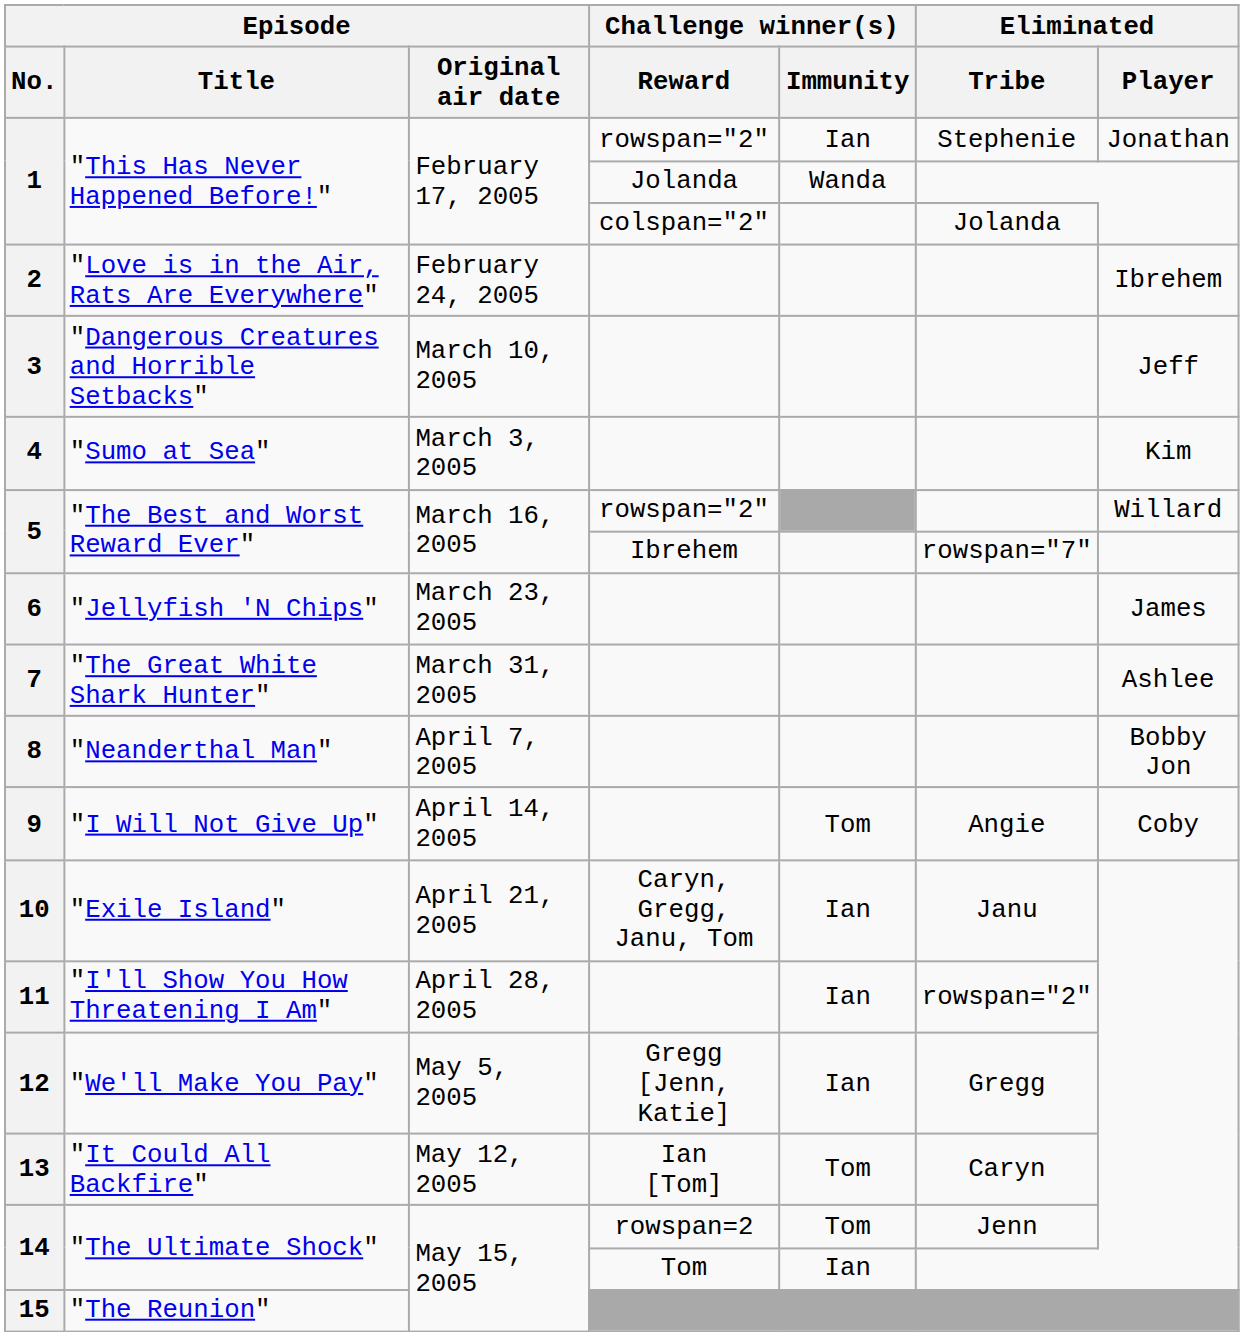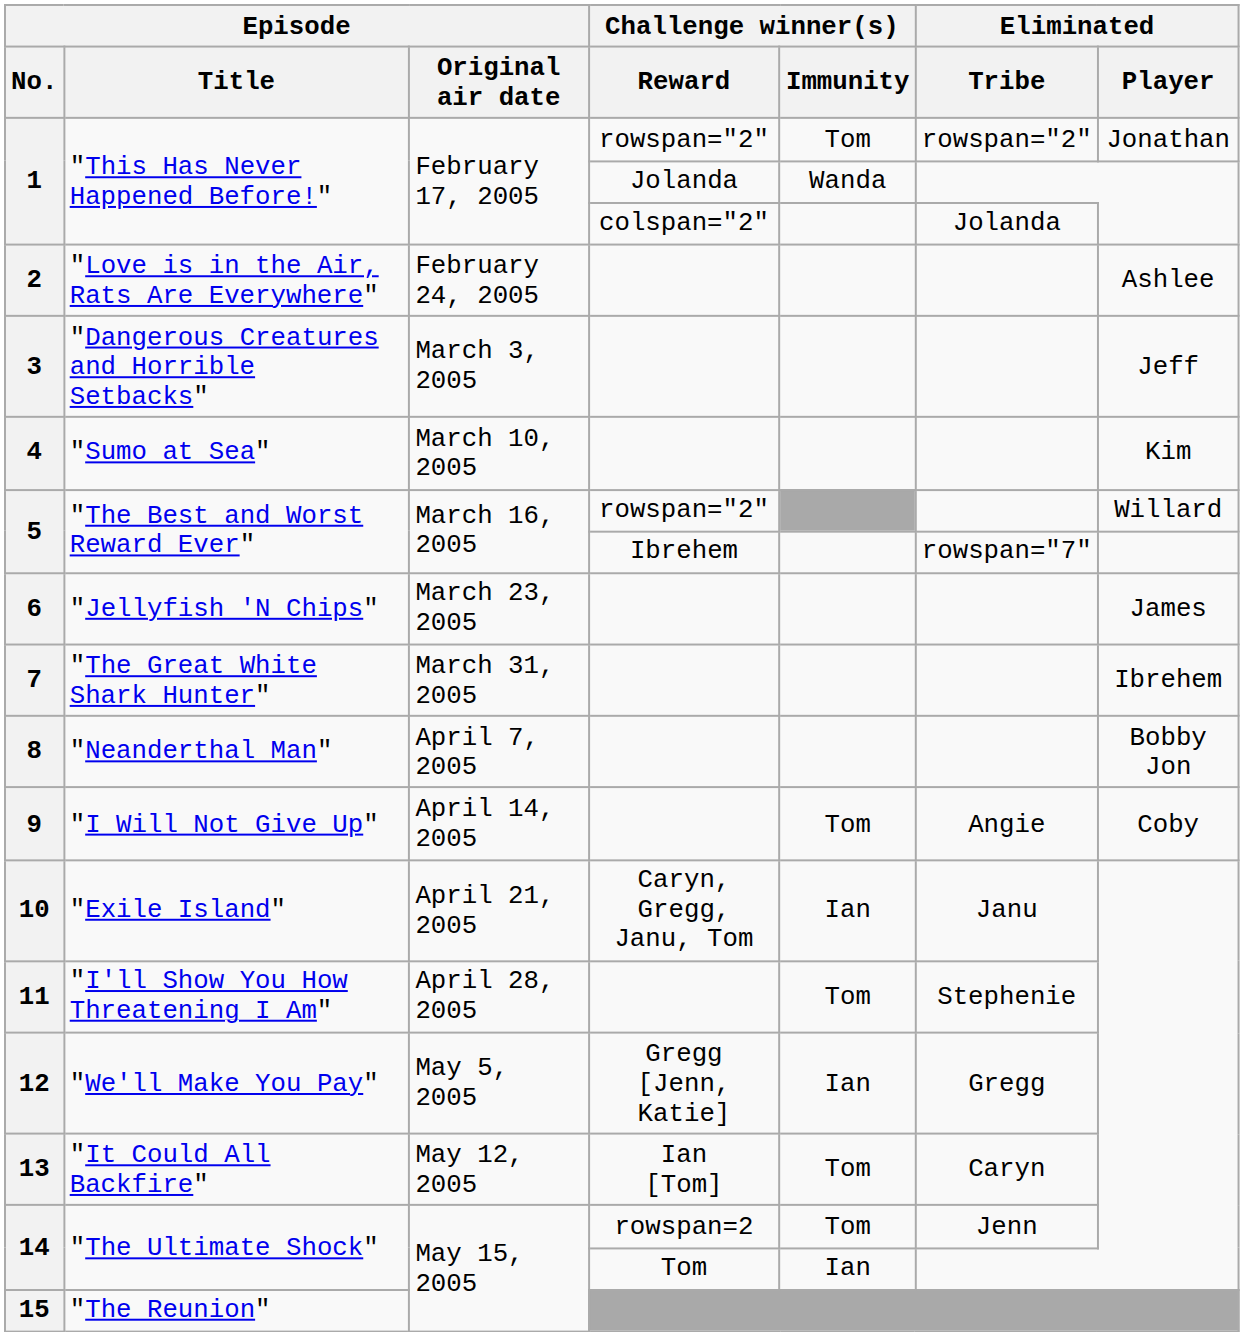(848, 140) Ian -> (848, 140) Tom
(1007, 140) Stephenie -> (1007, 140) rowspan="2"
(1168, 280) Ibrehem -> (1168, 280) Ashlee
(485, 367) March 10, 2005 -> (477, 367) March 3, 2005
(477, 453) March 3, 2005 -> (485, 453) March 10, 2005
(1168, 680) Ashlee -> (1168, 680) Ibrehem
(848, 997) Ian -> (848, 997) Tom
(1007, 997) rowspan="2" -> (1007, 997) Stephenie
